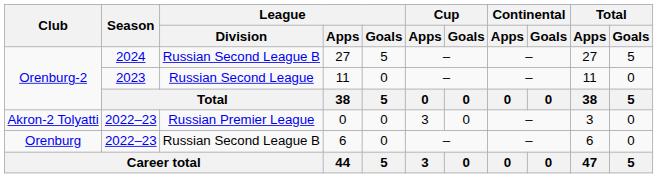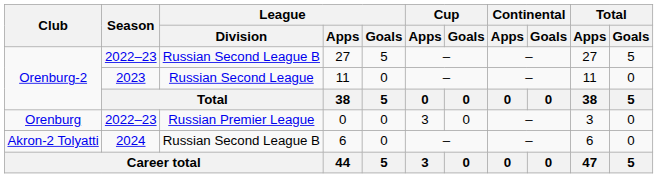(131, 57) 2024 -> (131, 57) 2022–23
(53, 120) Akron-2 Tolyatti -> (53, 120) Orenburg
(53, 141) Orenburg -> (53, 141) Akron-2 Tolyatti
(131, 141) 2022–23 -> (131, 141) 2024
